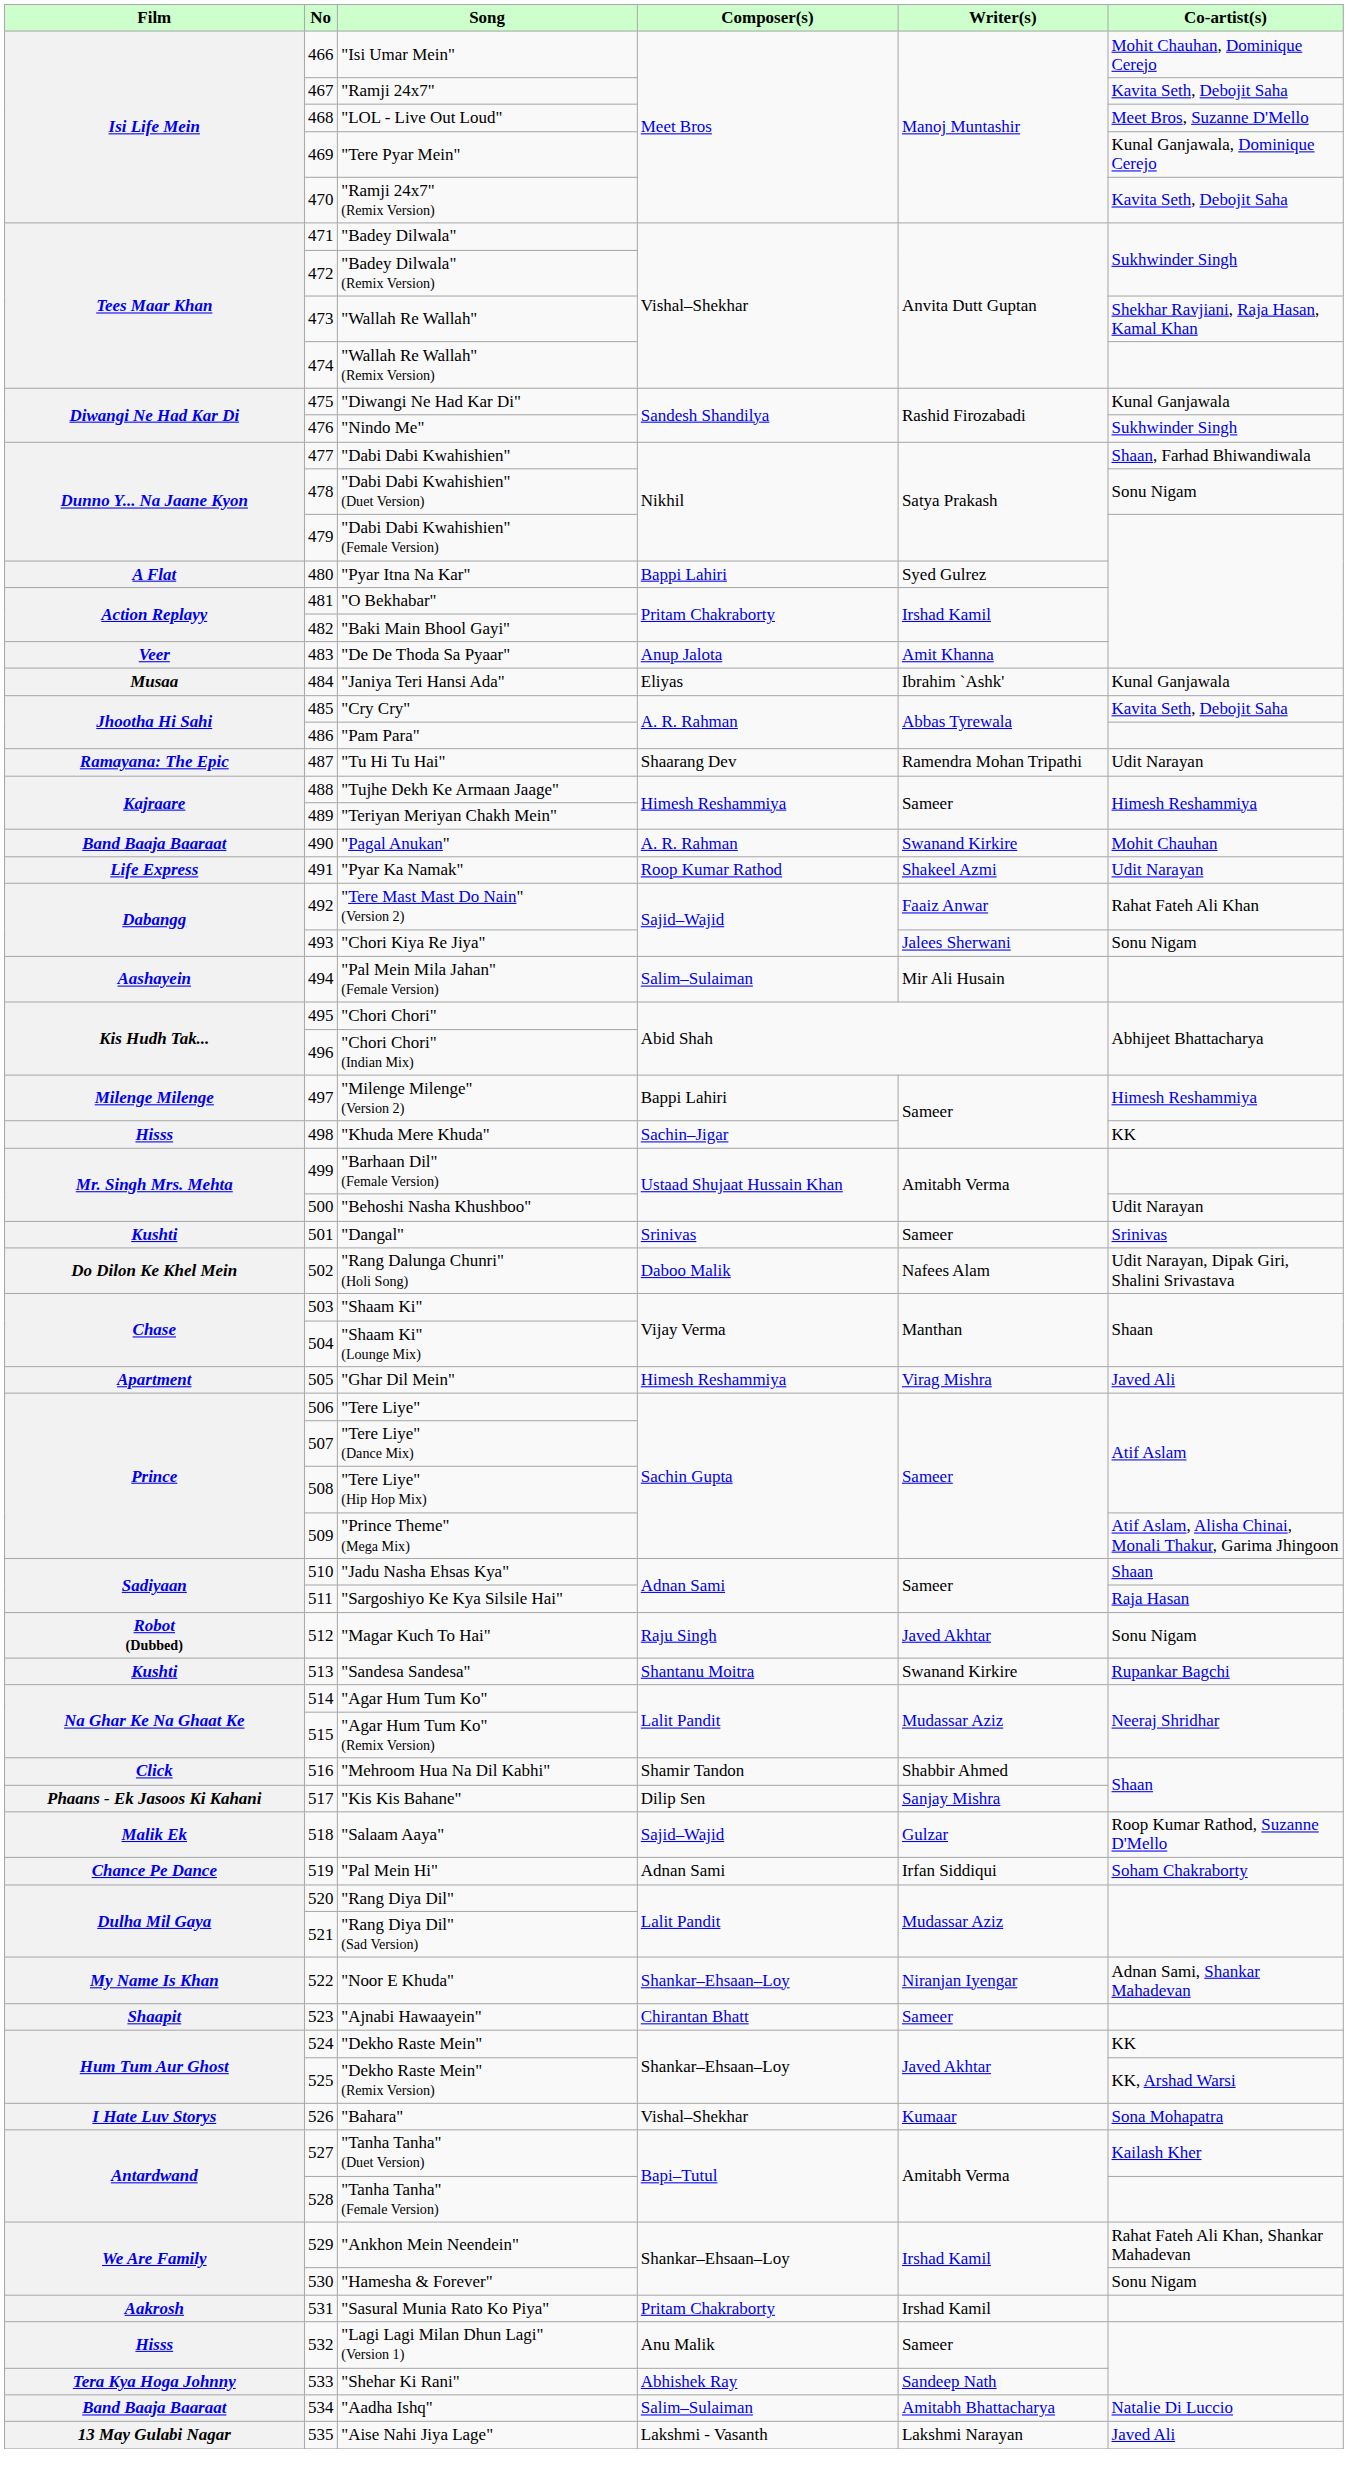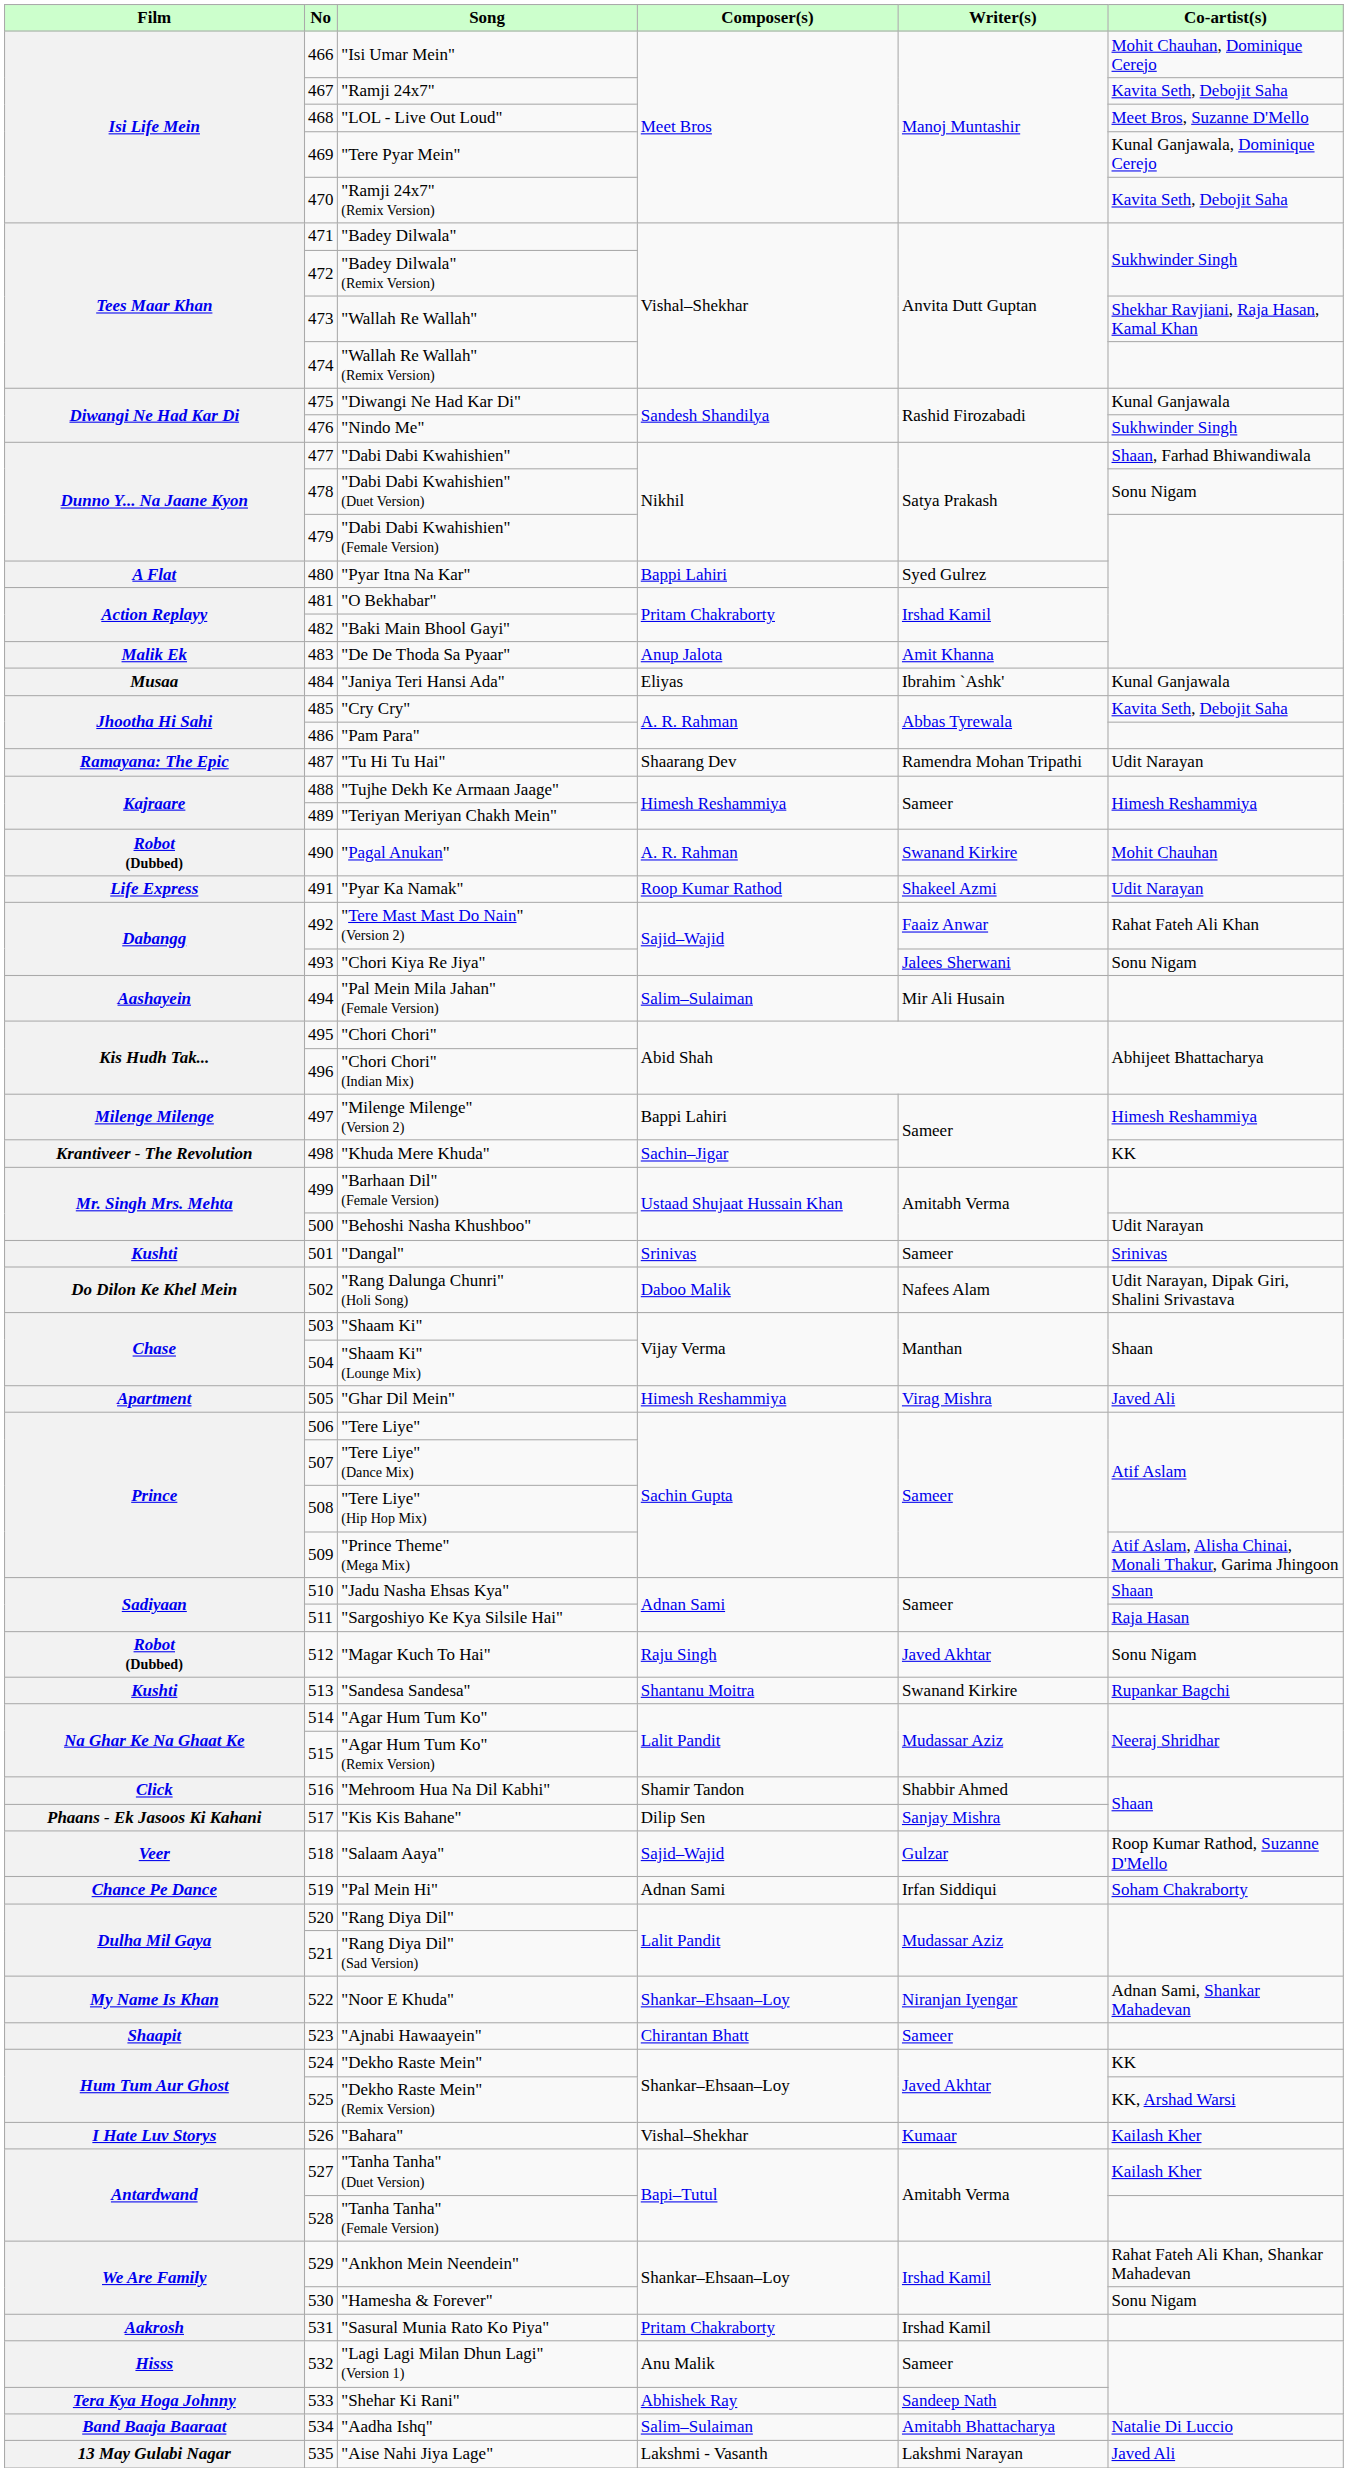(154, 654) Veer -> (154, 654) Malik Ek
(154, 843) Band Baaja Baaraat -> (154, 852) Robot (Dubbed)
(154, 1134) Hisss -> (154, 1153) Krantiveer - The Revolution
(154, 1834) Malik Ek -> (154, 1853) Veer
(1167, 2116) Sona Mohapatra -> (1157, 2135) Kailash Kher
